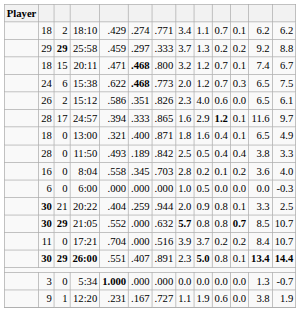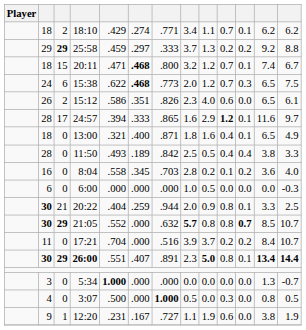+ row: (49, 299)
